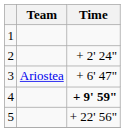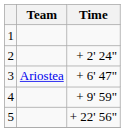(95, 96) bold -> (97, 96) normal
